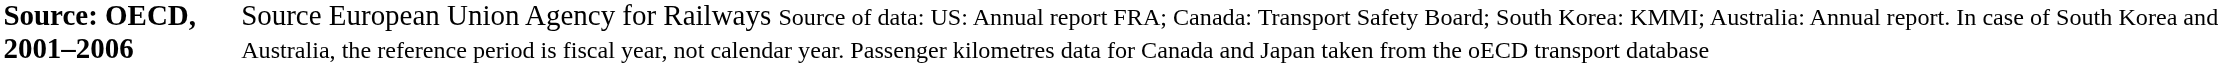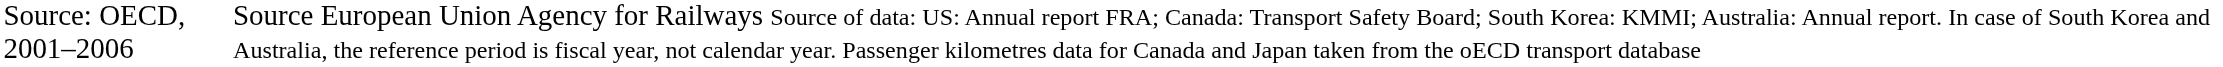(100, 31) bold -> (94, 31) normal
